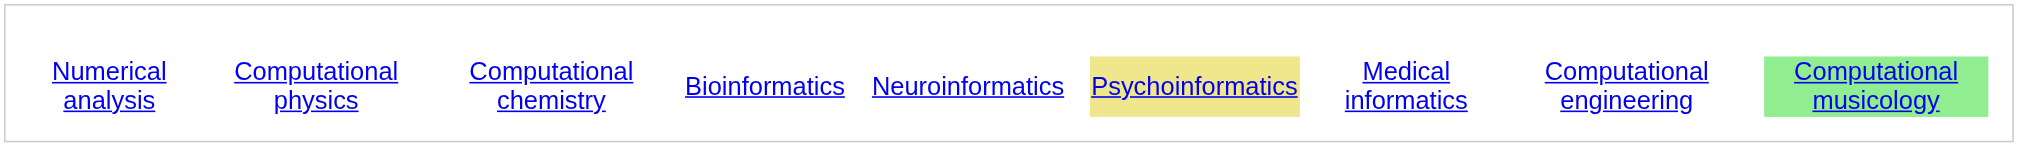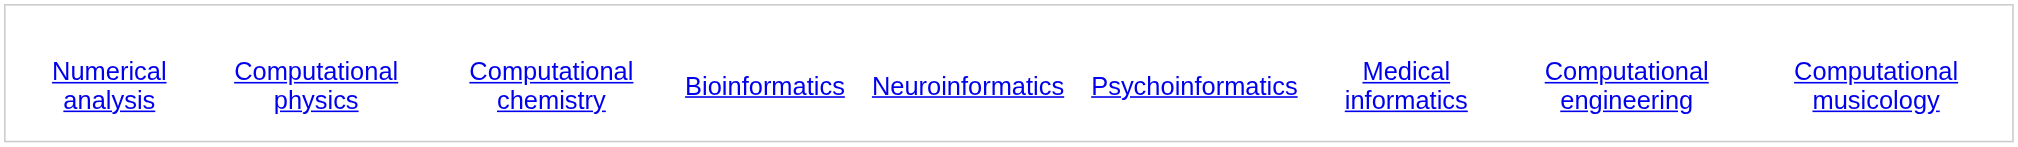(1194, 86) khaki background -> (1194, 86) no background
(1876, 86) lightgreen background -> (1876, 86) no background
